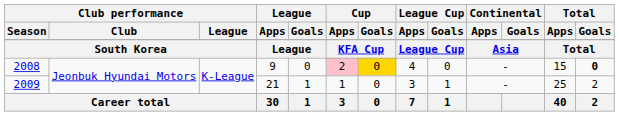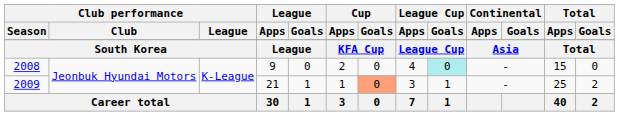(342, 67) pink background -> (342, 67) no background
(377, 67) gold background -> (377, 67) no background
(447, 67) no background -> (447, 67) paleturquoise background
(595, 67) bold -> (595, 67) normal
(377, 85) no background -> (377, 85) lightsalmon background
